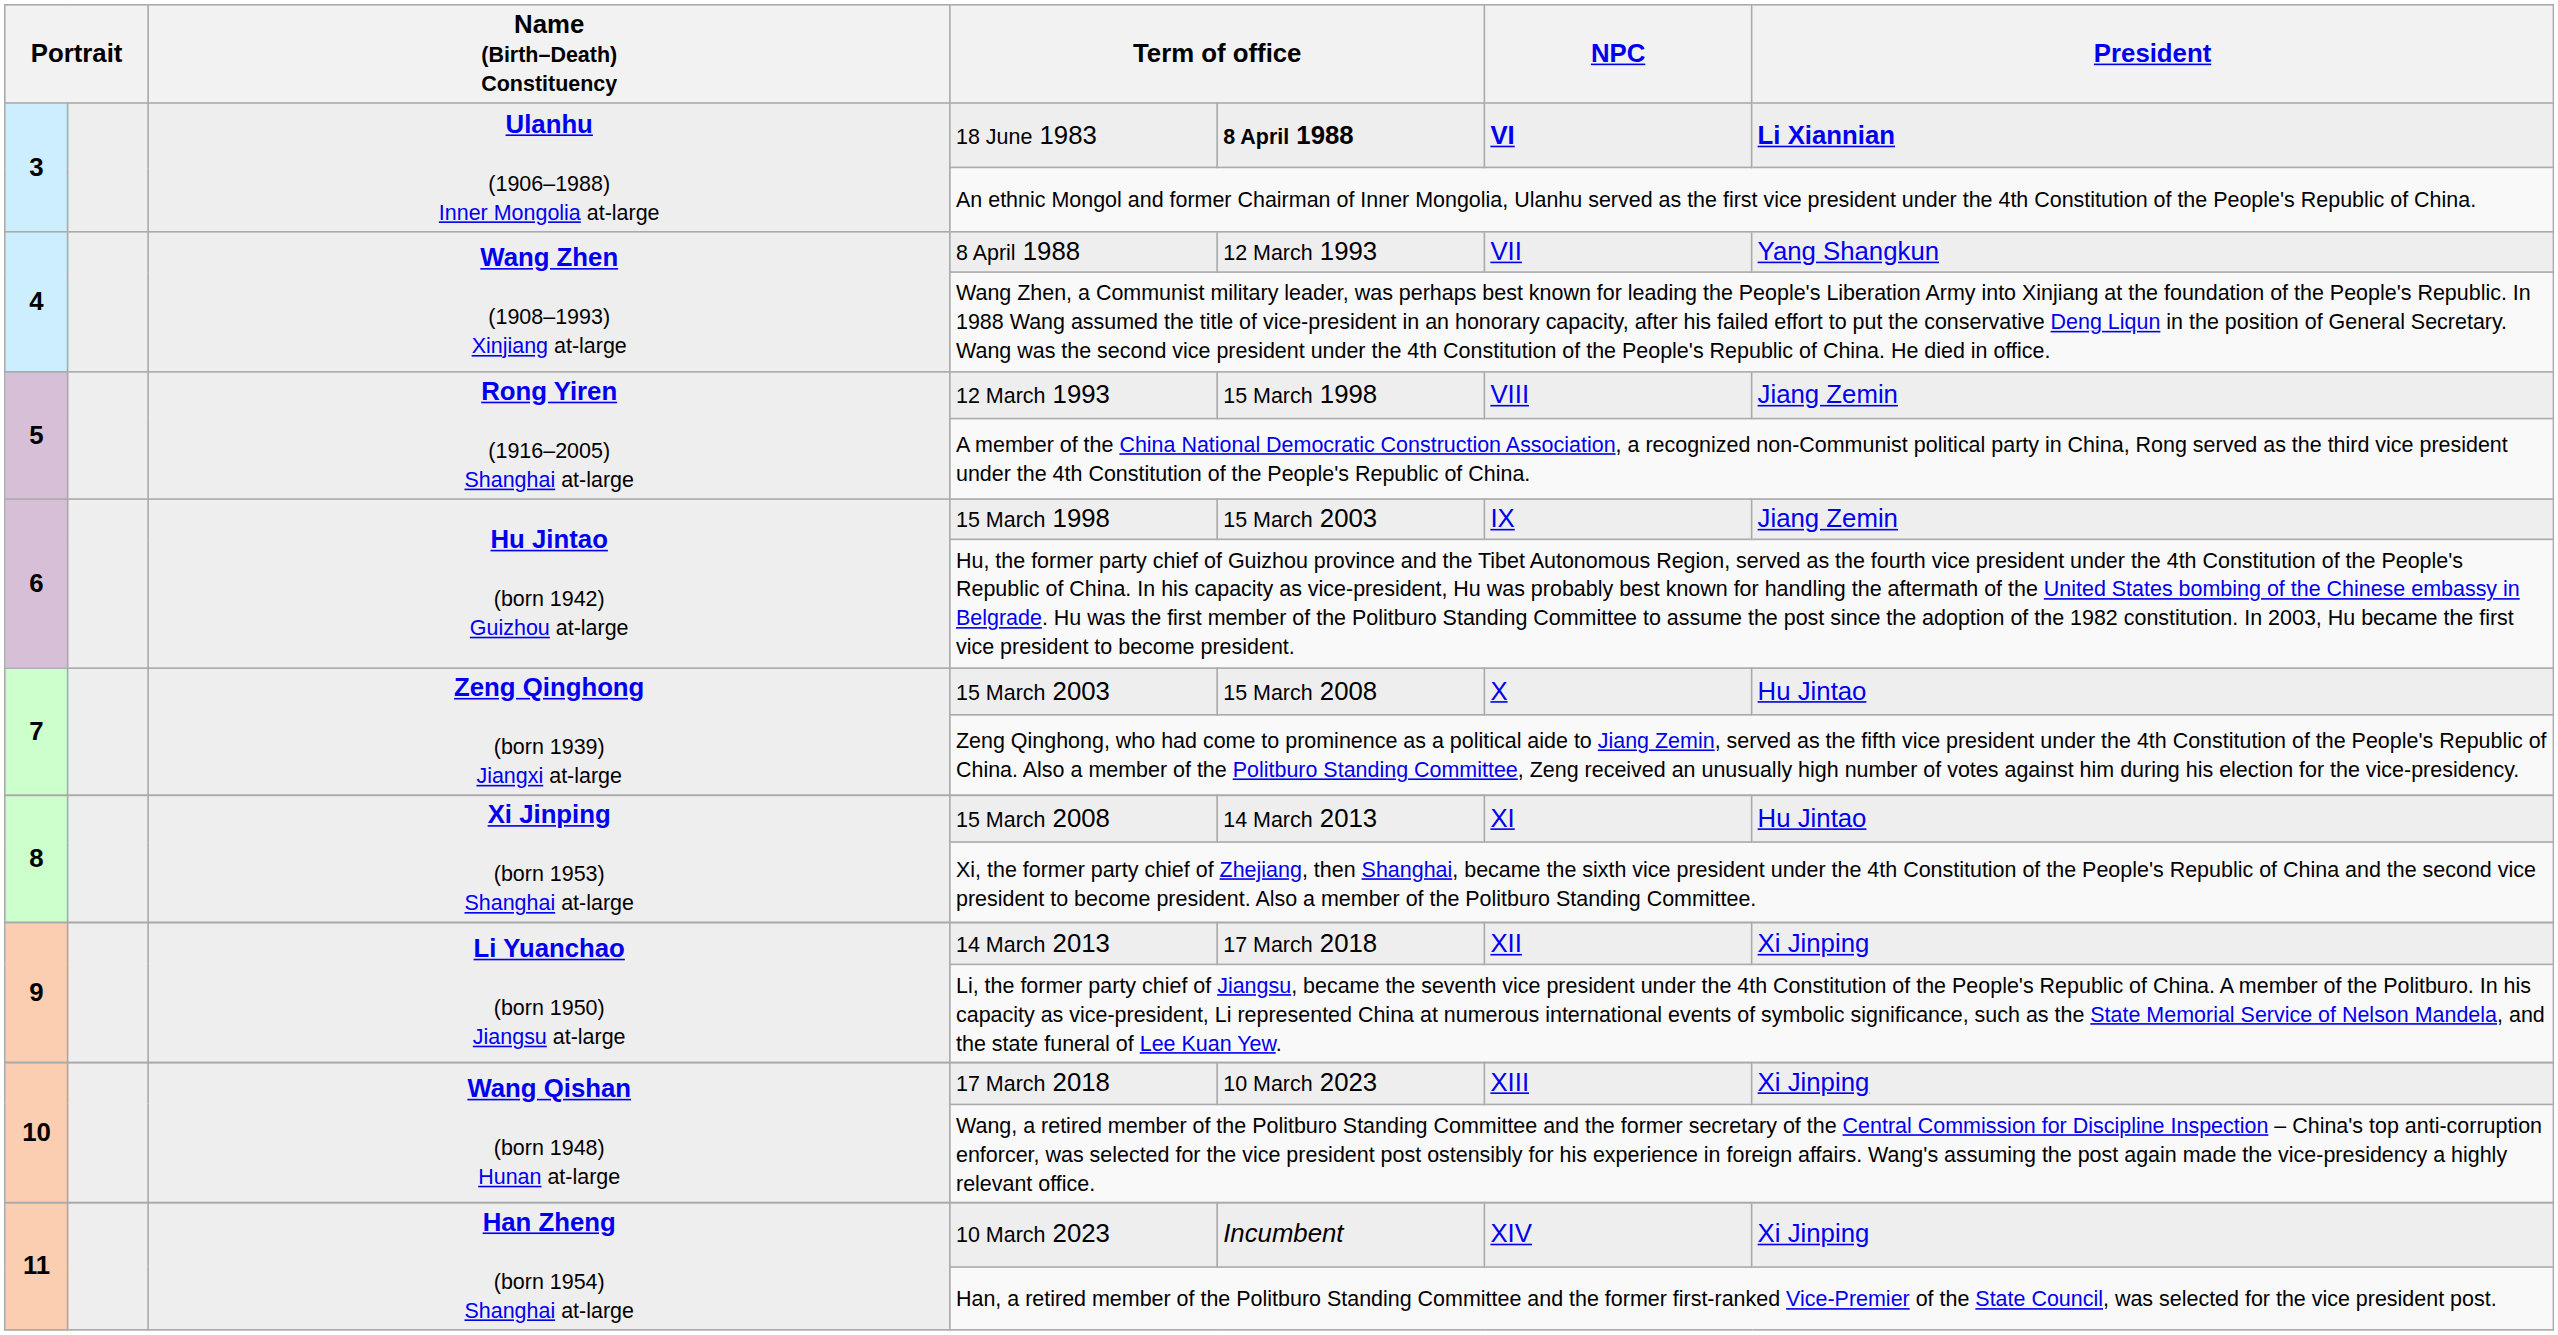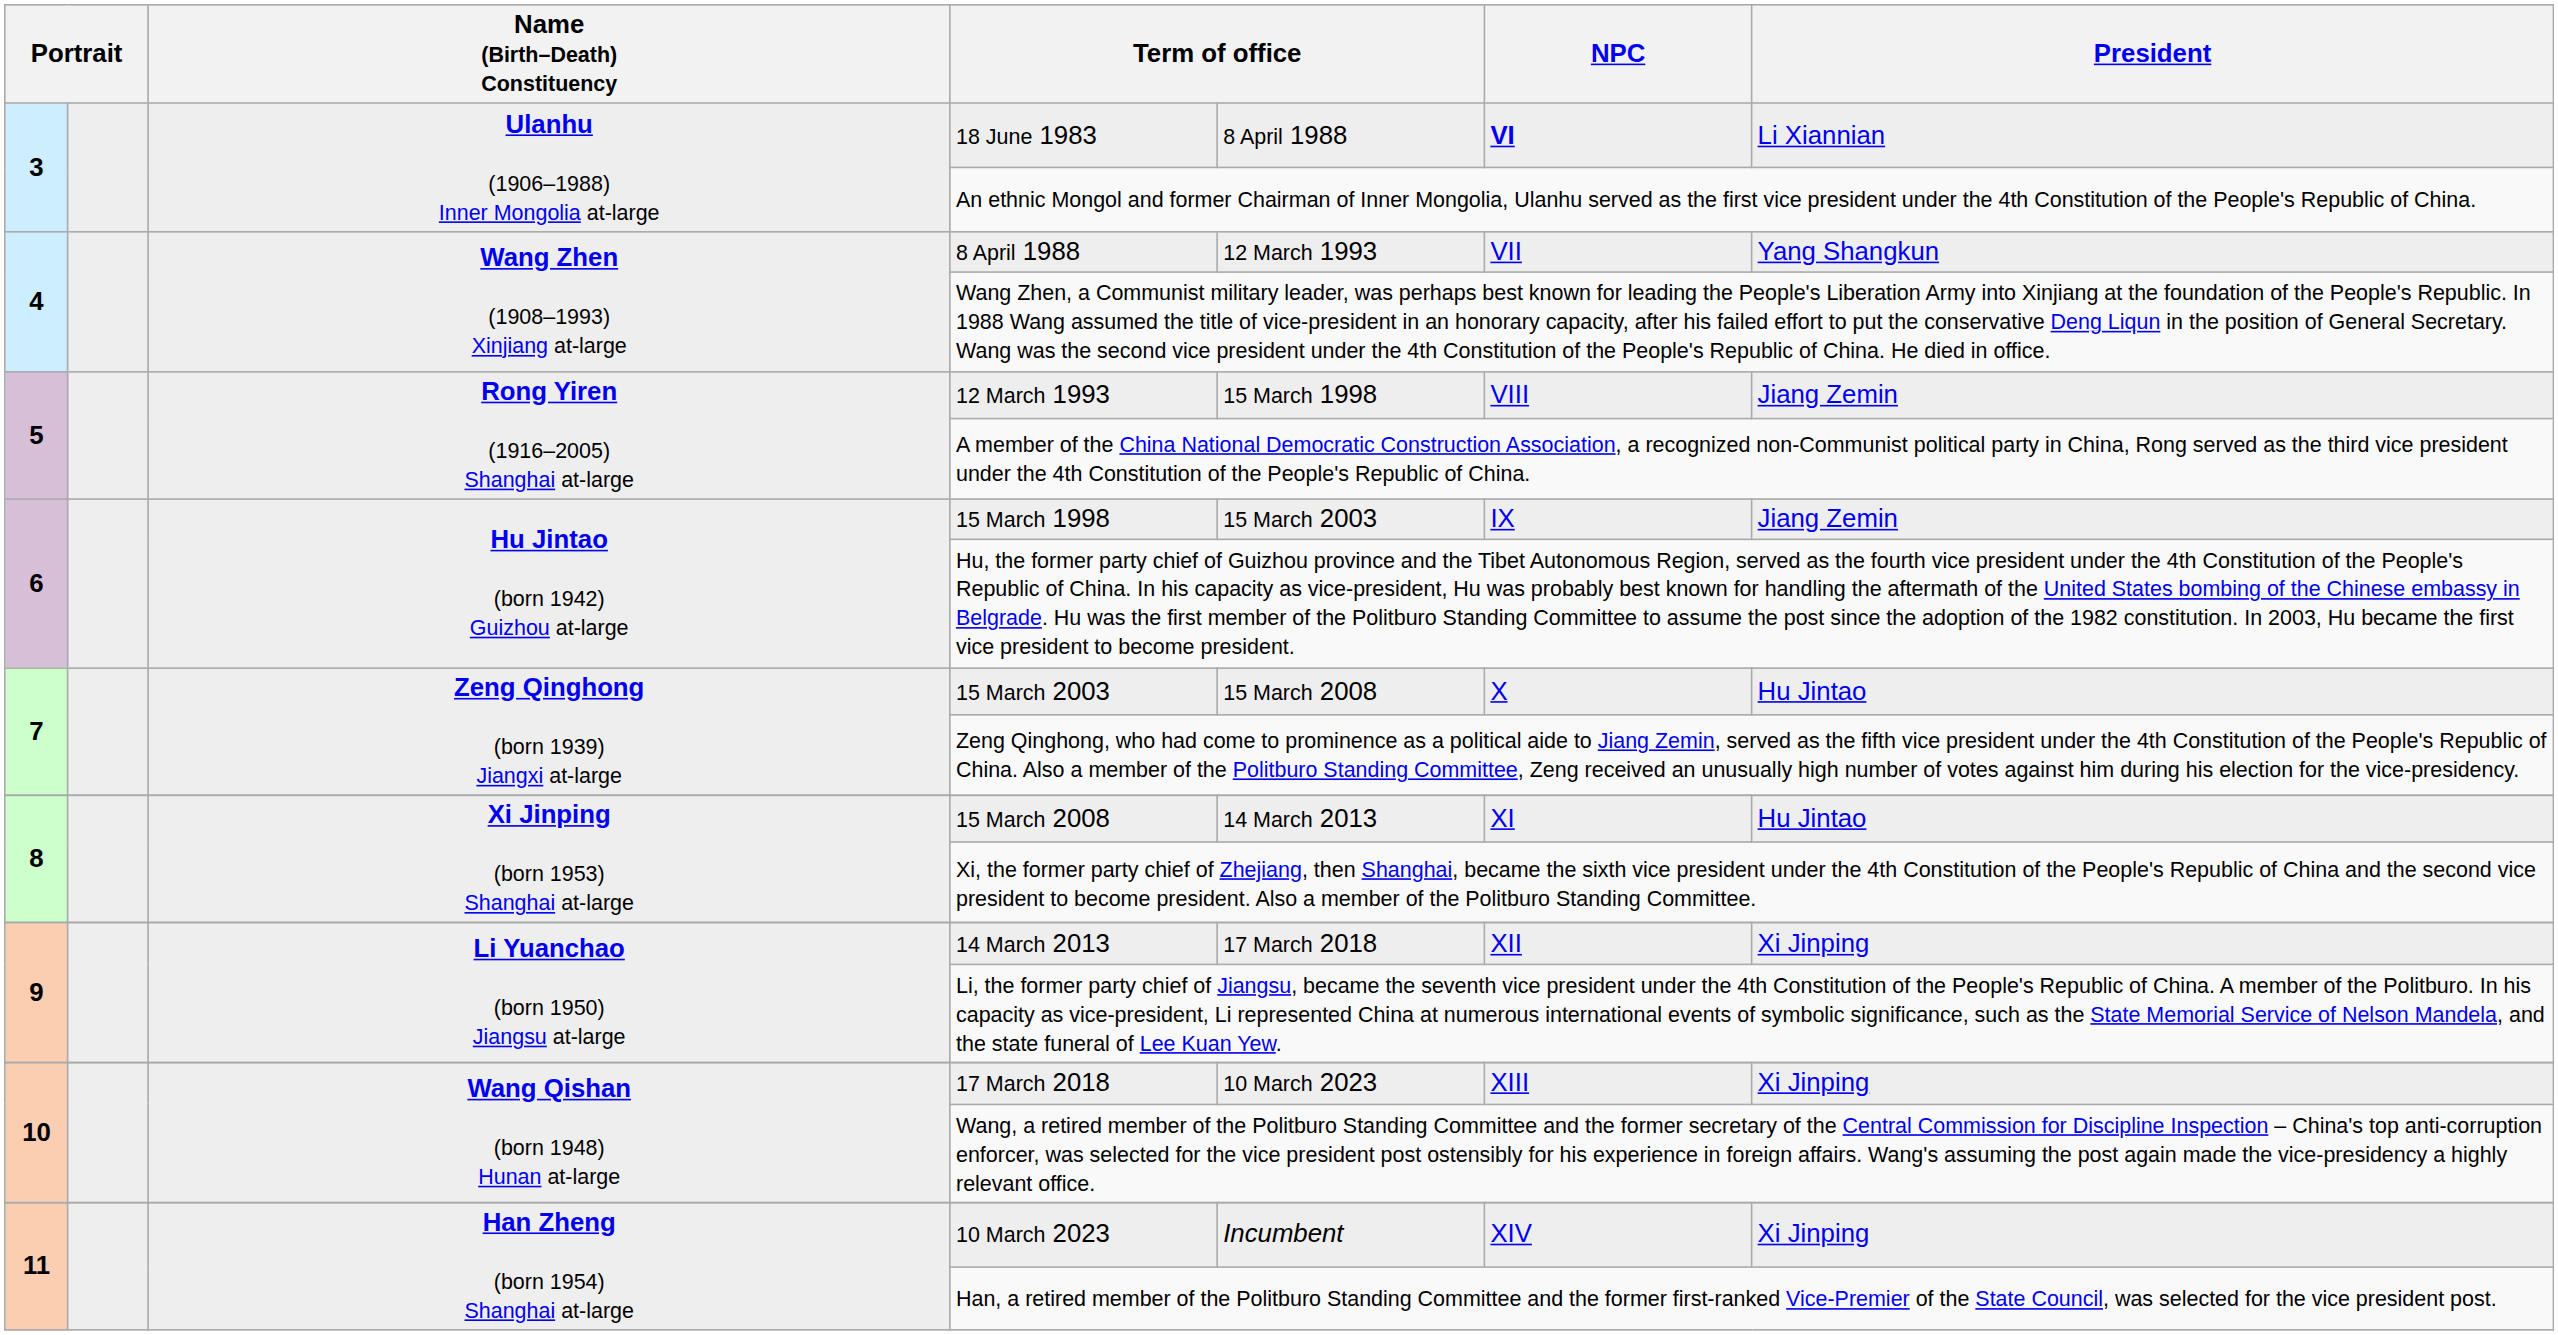(1288, 135) bold -> (1285, 135) normal
(1826, 135) bold -> (1821, 135) normal
